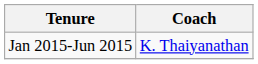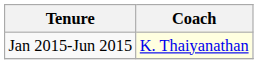(194, 45) no background -> (194, 45) lightyellow background
